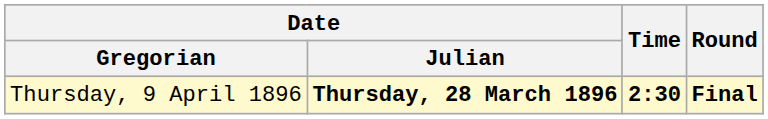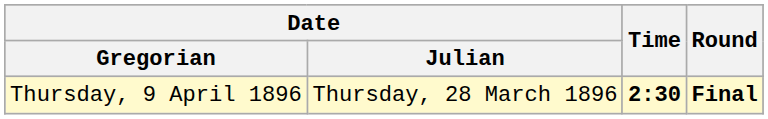(465, 95) bold -> (465, 95) normal
